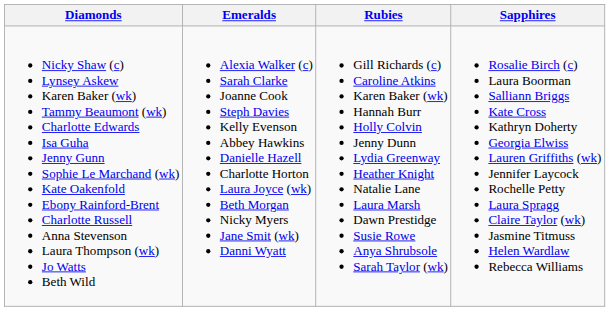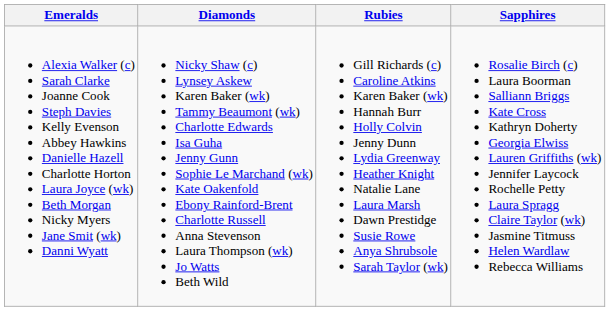columns swapped: (93, 15) <-> (249, 15)
